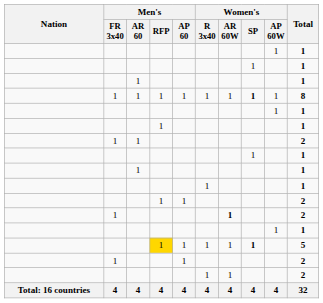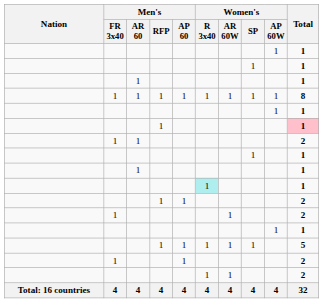(253, 96) bold -> (253, 96) normal
(303, 126) no background -> (303, 126) pink background
(207, 186) no background -> (207, 186) paleturquoise background
(230, 216) bold -> (230, 216) normal
(161, 246) gold background -> (161, 246) no background
(253, 246) bold -> (253, 246) normal
